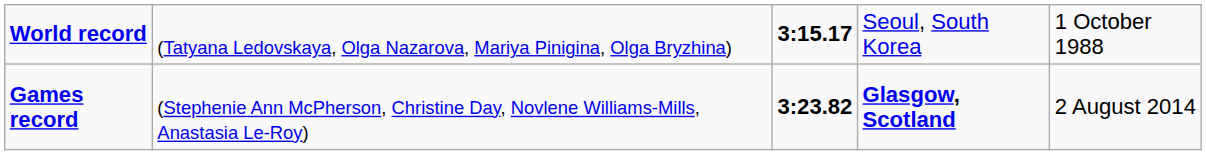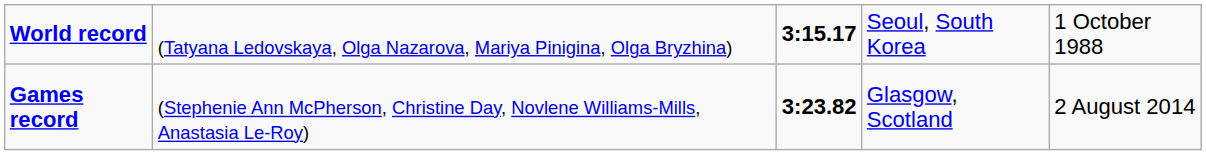(911, 106) bold -> (912, 106) normal
